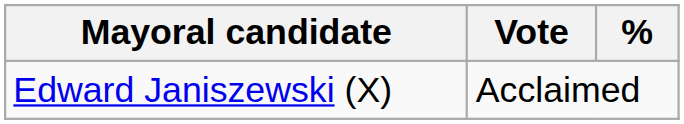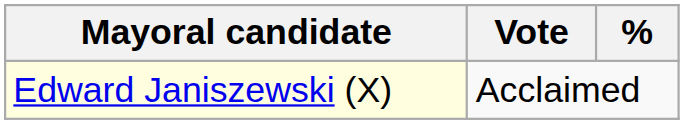(203, 89) no background -> (203, 89) lightyellow background
